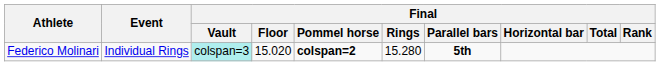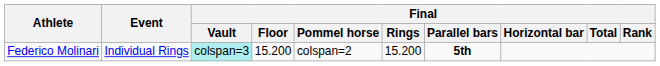(273, 52) 15.020 -> (273, 52) 15.200
(326, 52) bold -> (324, 52) normal
(403, 52) 15.280 -> (403, 52) 15.200
